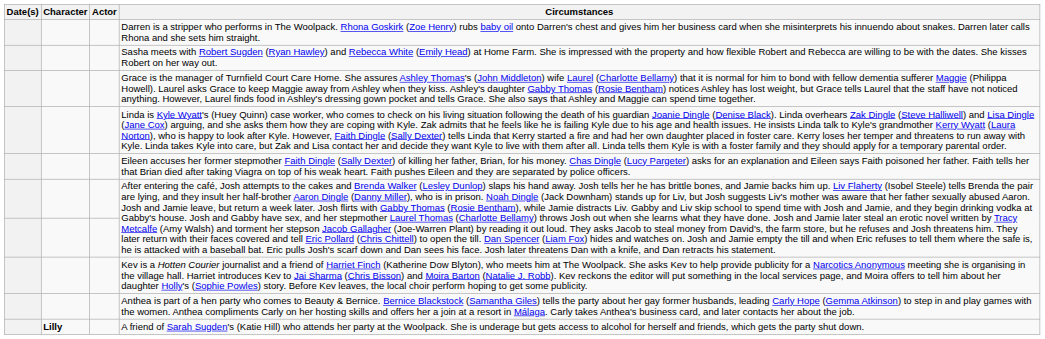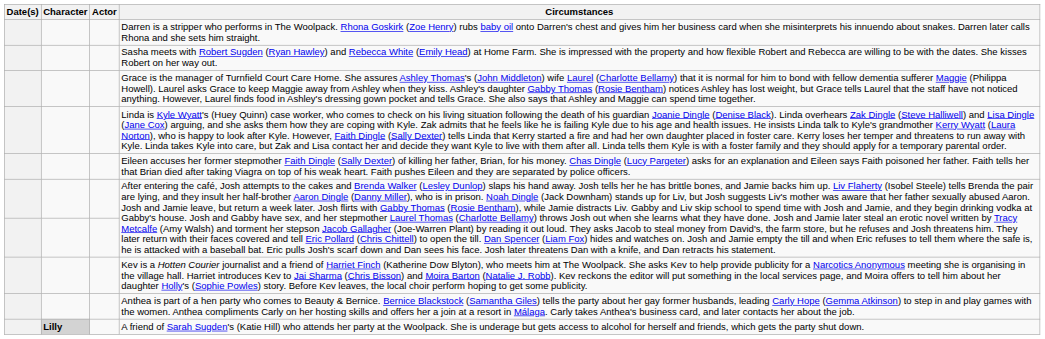(53, 327) no background -> (53, 327) lightgrey background
